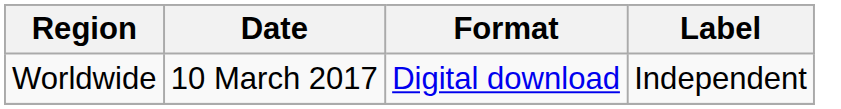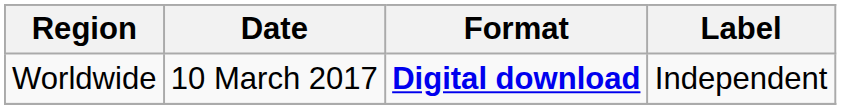(506, 78) normal -> (516, 78) bold
